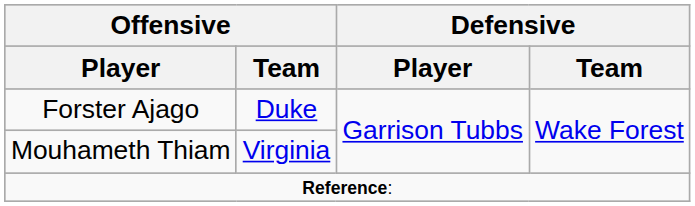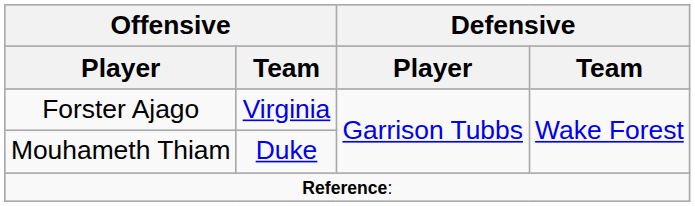(286, 109) Duke -> (286, 109) Virginia
(286, 151) Virginia -> (286, 151) Duke
